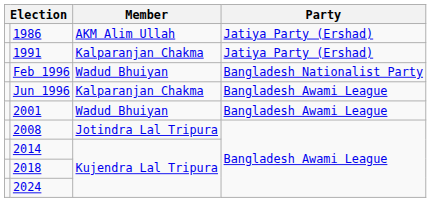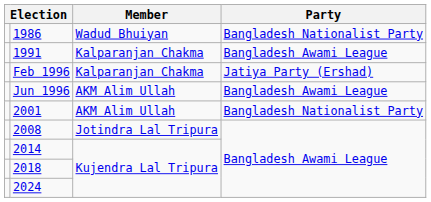(125, 33) AKM Alim Ullah -> (122, 33) Wadud Bhuiyan
(298, 33) Jatiya Party (Ershad) -> (323, 33) Bangladesh Nationalist Party
(298, 53) Jatiya Party (Ershad) -> (306, 53) Bangladesh Awami League
(122, 72) Wadud Bhuiyan -> (140, 72) Kalparanjan Chakma
(323, 72) Bangladesh Nationalist Party -> (298, 72) Jatiya Party (Ershad)
(140, 91) Kalparanjan Chakma -> (125, 91) AKM Alim Ullah
(122, 110) Wadud Bhuiyan -> (125, 110) AKM Alim Ullah
(306, 110) Bangladesh Awami League -> (323, 110) Bangladesh Nationalist Party
